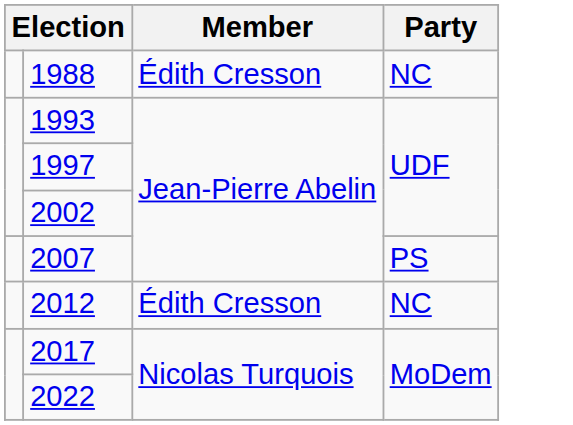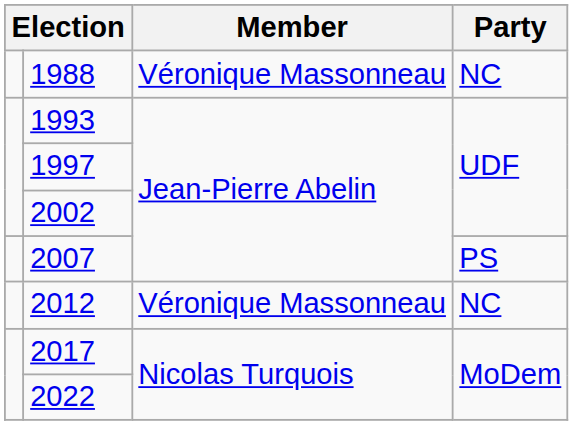(230, 73) Édith Cresson -> (292, 73) Véronique Massonneau
(230, 304) Édith Cresson -> (292, 304) Véronique Massonneau
